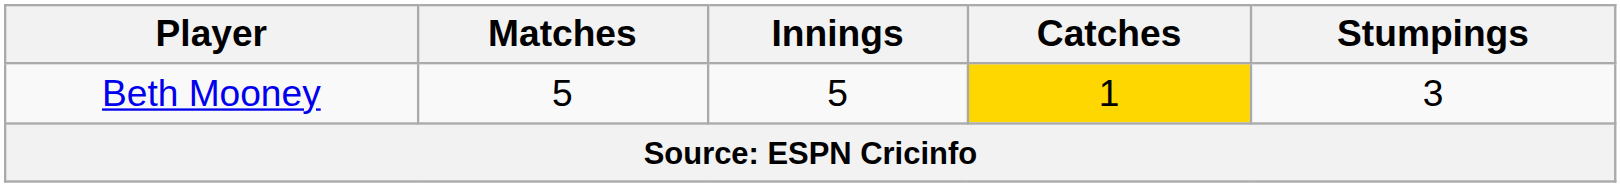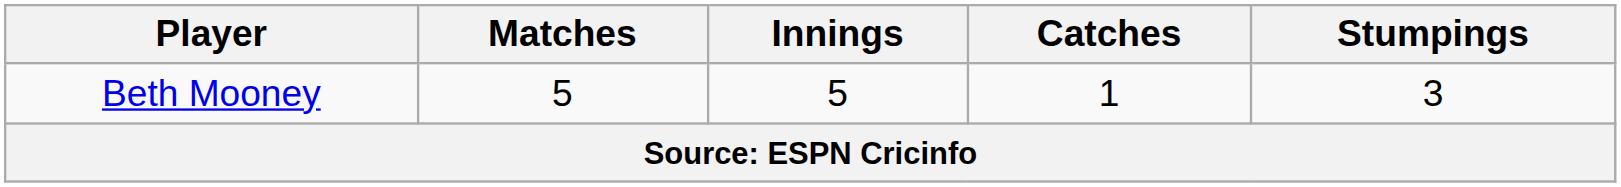(1109, 92) gold background -> (1109, 92) no background
